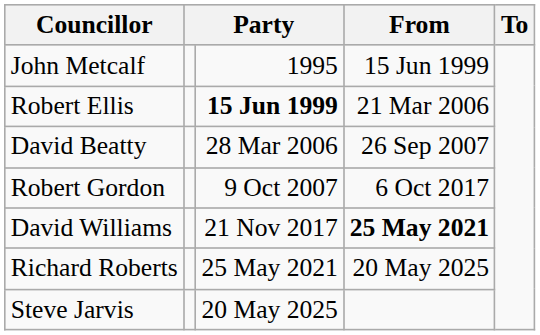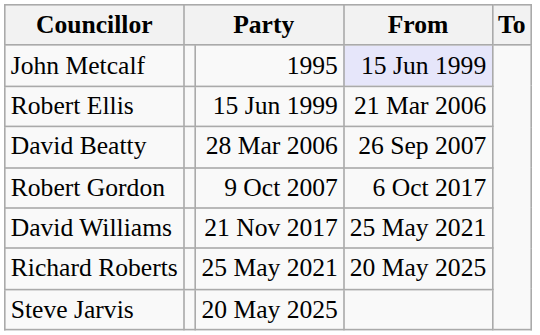(426, 65) no background -> (424, 65) lavender background
(272, 106) bold -> (275, 106) normal
(419, 227) bold -> (418, 227) normal
